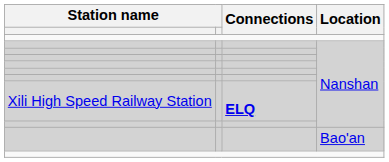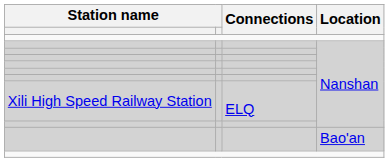(240, 109) bold -> (240, 109) normal
